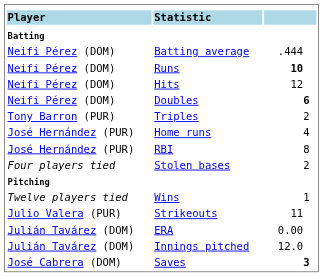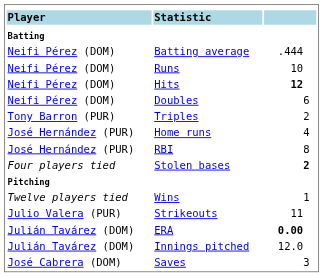(284, 68) bold -> (284, 68) normal
(284, 84) normal -> (284, 84) bold
(287, 100) bold -> (287, 100) normal
(287, 165) normal -> (287, 165) bold
(284, 230) normal -> (284, 230) bold
(287, 262) bold -> (287, 262) normal
